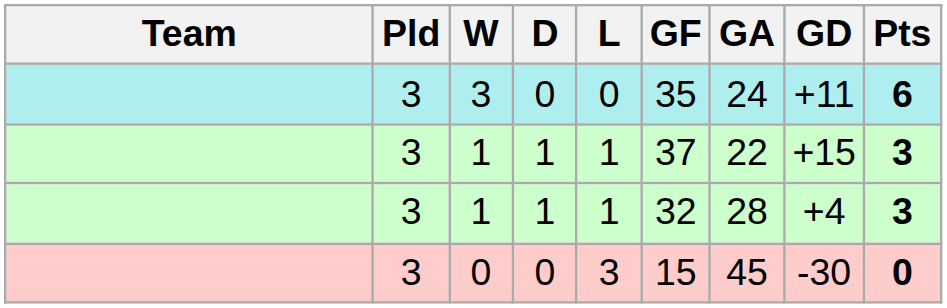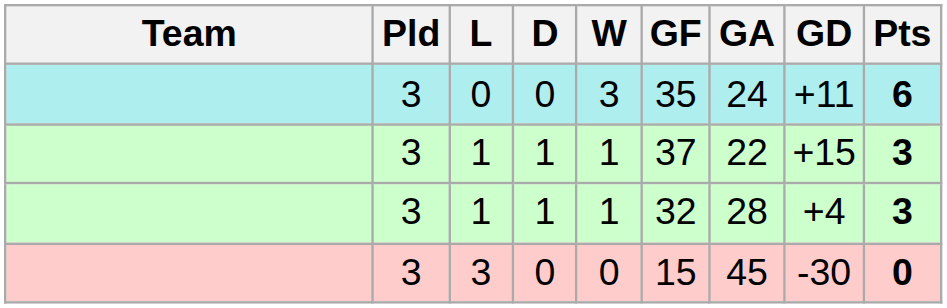columns swapped: (481, 34) <-> (609, 34)
